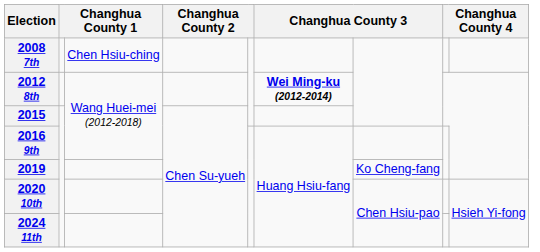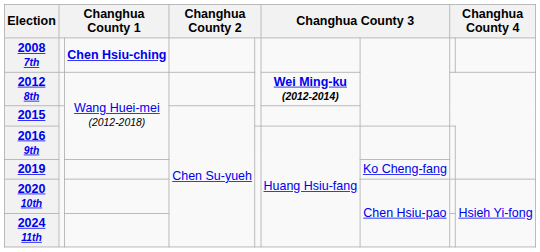(113, 55) normal -> (117, 55) bold
